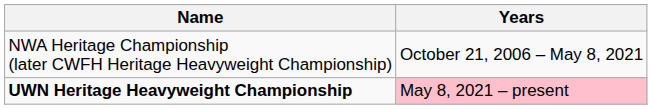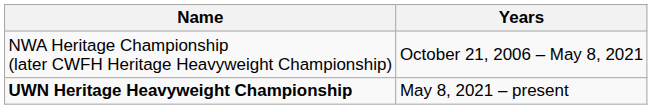(484, 90) pink background -> (484, 90) no background
